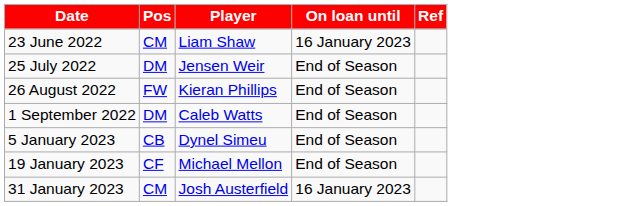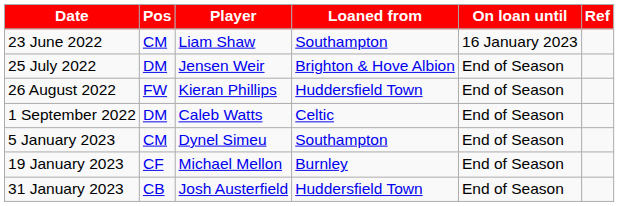+ column: (375, 16)
(154, 139) CB -> (155, 139) CM
(155, 189) CM -> (154, 189) CB
(353, 189) 16 January 2023 -> (513, 189) End of Season
